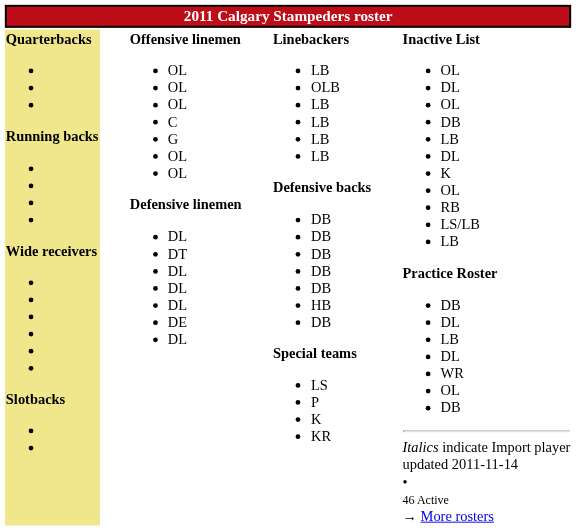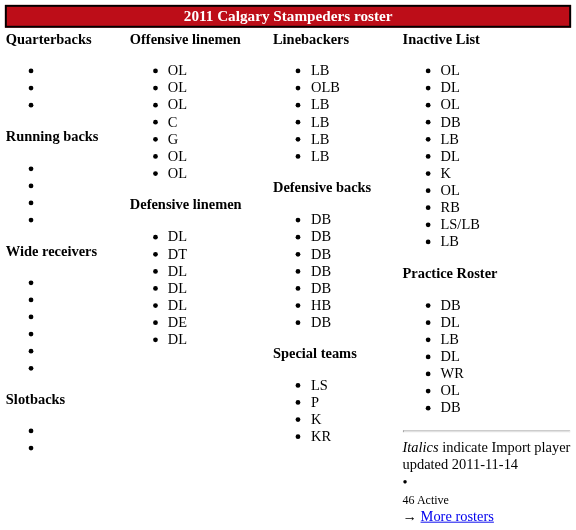(52, 243) khaki background -> (52, 243) no background
